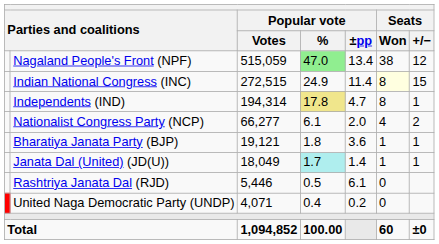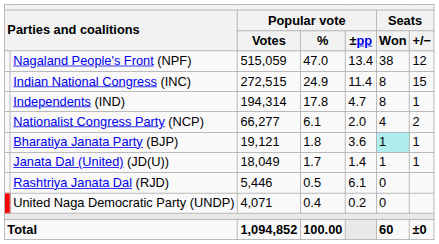(316, 61) lightgreen background -> (316, 61) no background
(383, 81) lightyellow background -> (383, 81) no background
(316, 101) khaki background -> (316, 101) no background
(383, 142) no background -> (383, 142) paleturquoise background
(312, 162) paleturquoise background -> (312, 162) no background
